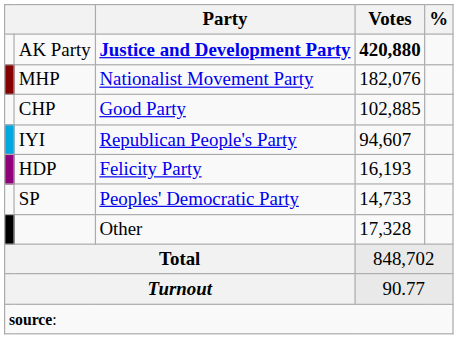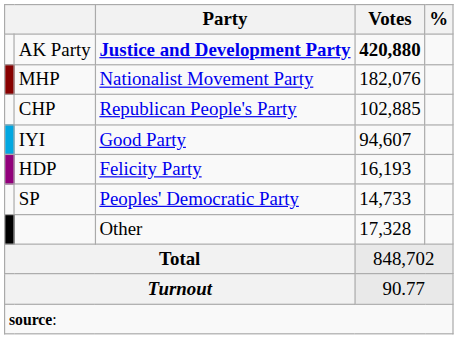(143, 109) Good Party -> (198, 109) Republican People's Party
(198, 139) Republican People's Party -> (143, 139) Good Party
